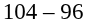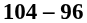(43, 11) normal -> (43, 11) bold
